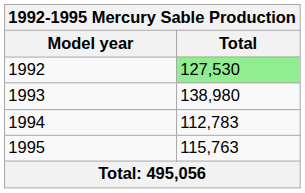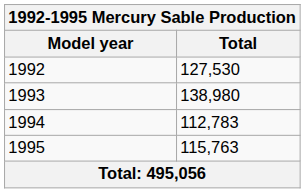(210, 69) lightgreen background -> (210, 69) no background
